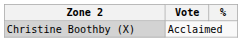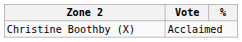(71, 29) lightgrey background -> (71, 29) no background
